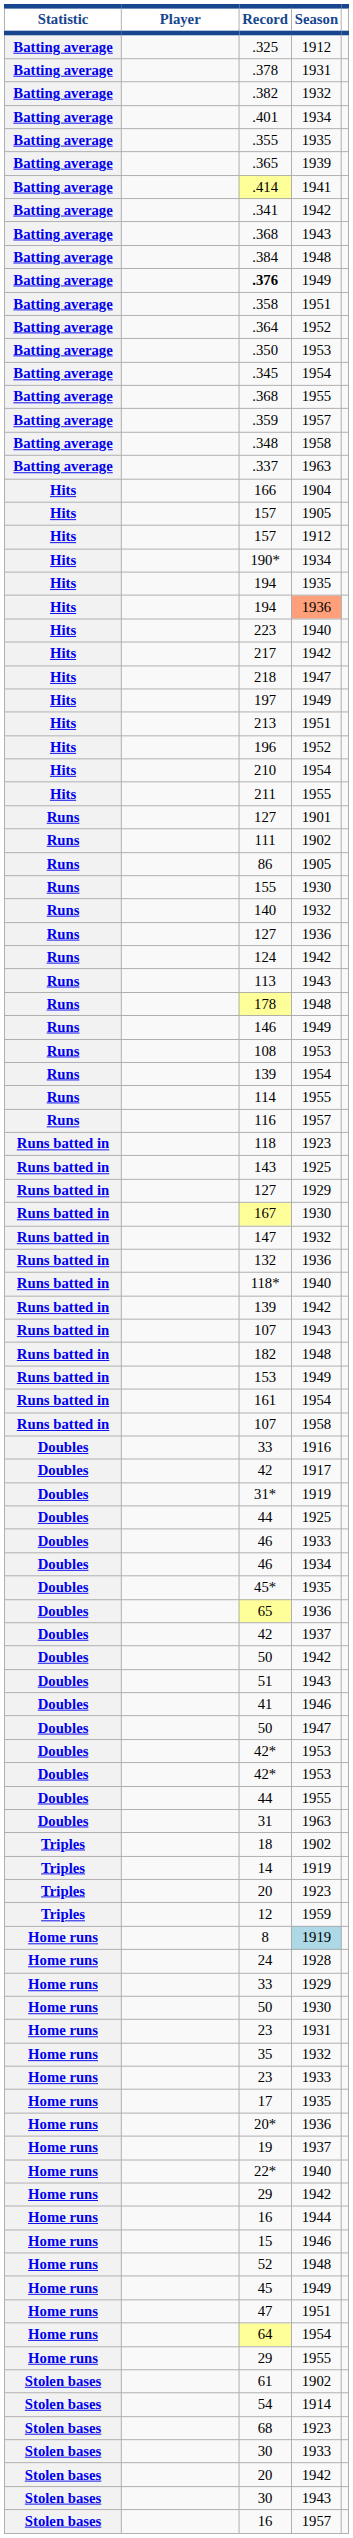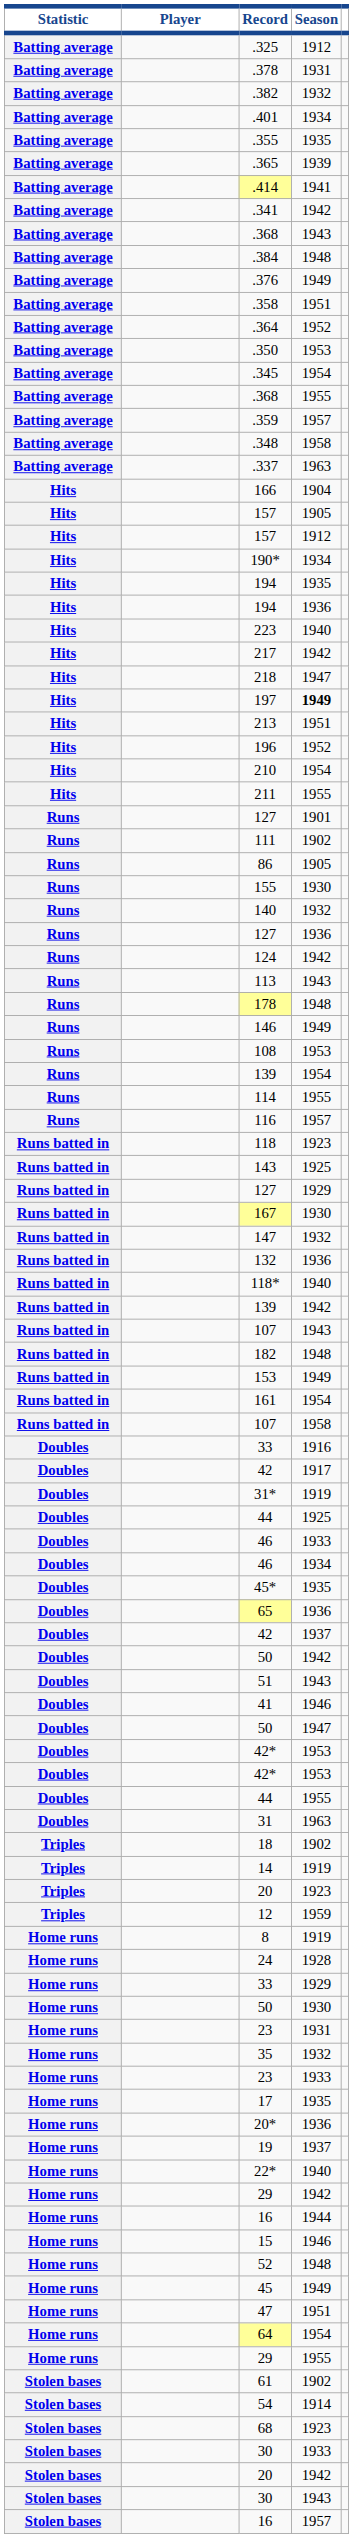(265, 280) bold -> (265, 280) normal
(316, 607) lightsalmon background -> (316, 607) no background
(316, 700) normal -> (316, 700) bold
(316, 1937) lightblue background -> (316, 1937) no background
